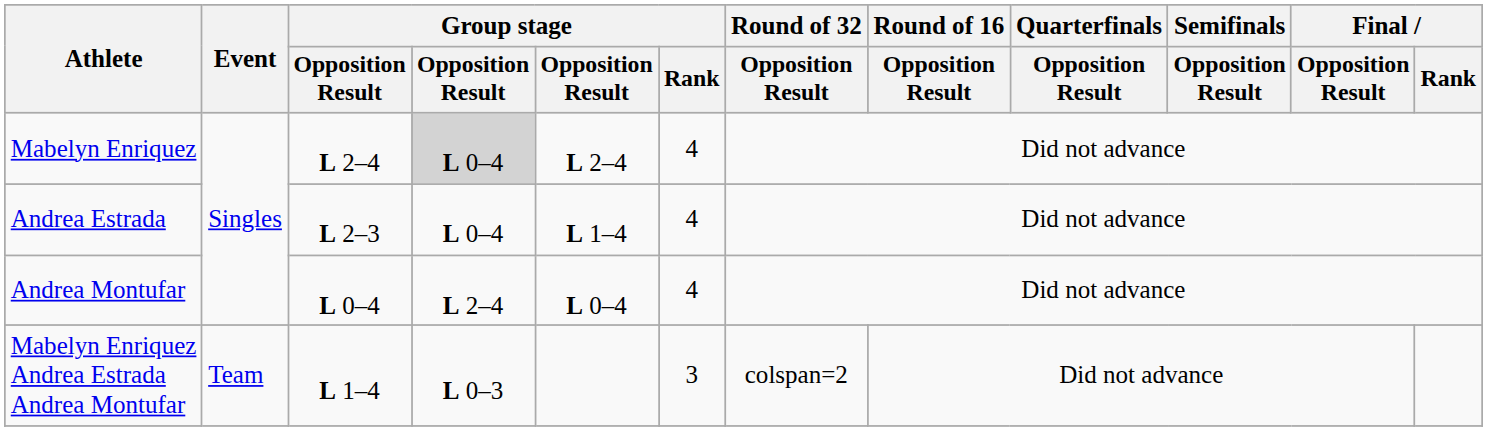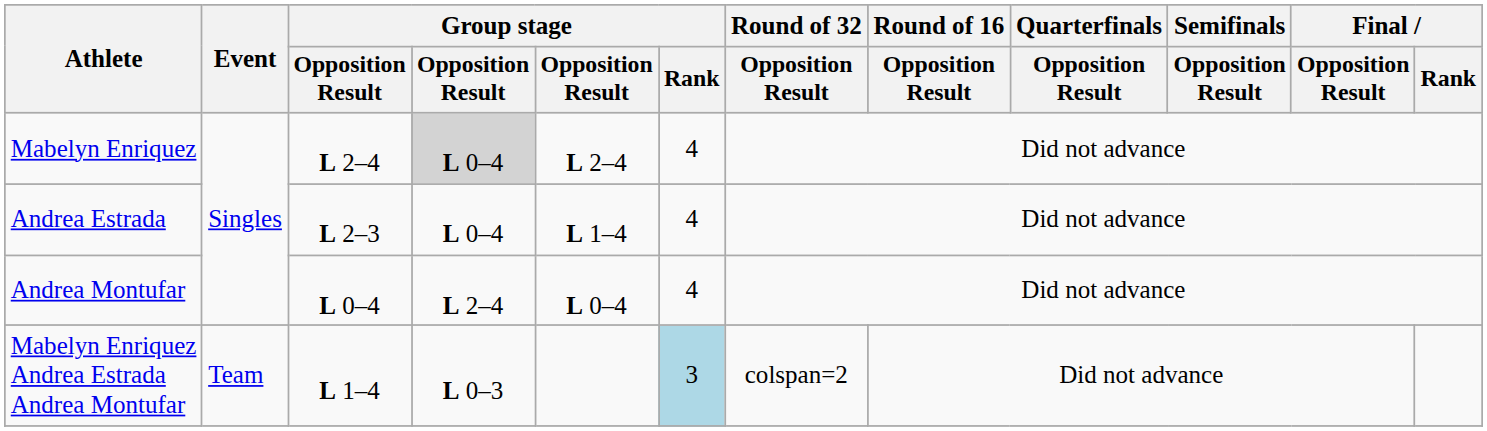(692, 376) no background -> (692, 376) lightblue background
